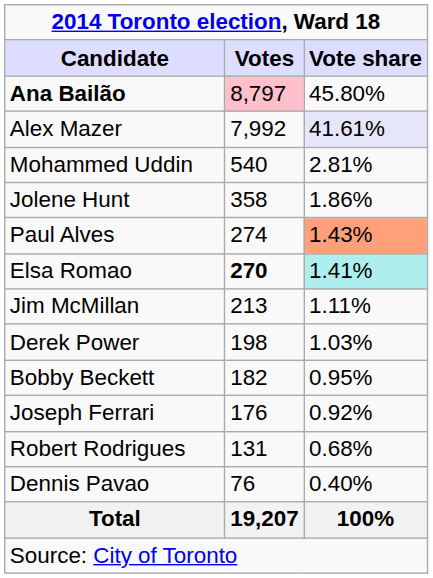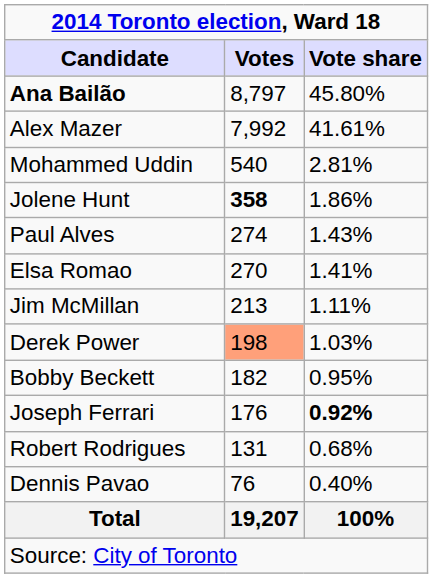(258, 93) pink background -> (258, 93) no background
(347, 128) lavender background -> (347, 128) no background
(249, 199) normal -> (249, 199) bold
(341, 235) lightsalmon background -> (341, 235) no background
(249, 270) bold -> (249, 270) normal
(341, 270) paleturquoise background -> (341, 270) no background
(249, 341) no background -> (249, 341) lightsalmon background
(341, 413) normal -> (341, 413) bold
